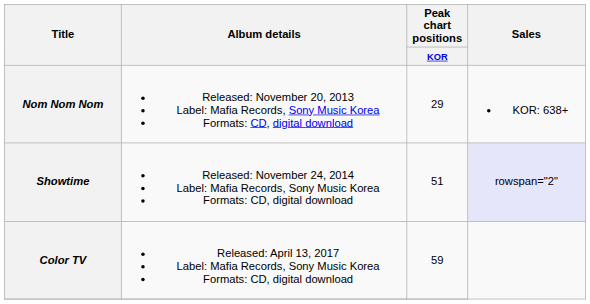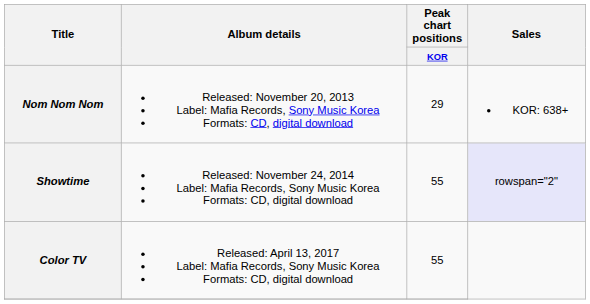(437, 182) 51 -> (437, 182) 55
(437, 260) 59 -> (437, 260) 55
